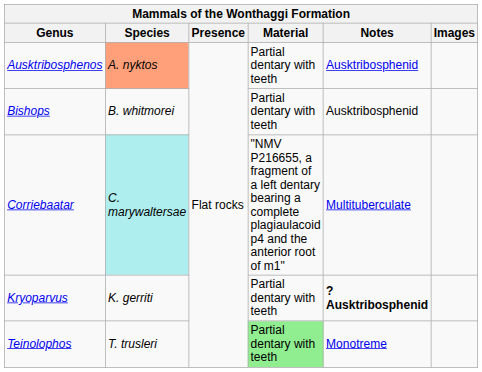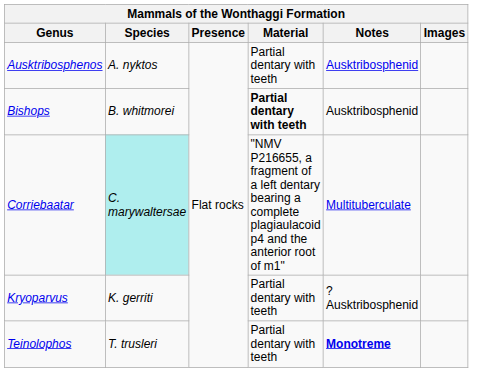(133, 65) lightsalmon background -> (133, 65) no background
(283, 111) normal -> (279, 111) bold
(377, 298) bold -> (372, 298) normal
(283, 344) lightgreen background -> (283, 344) no background
(356, 344) normal -> (358, 344) bold
